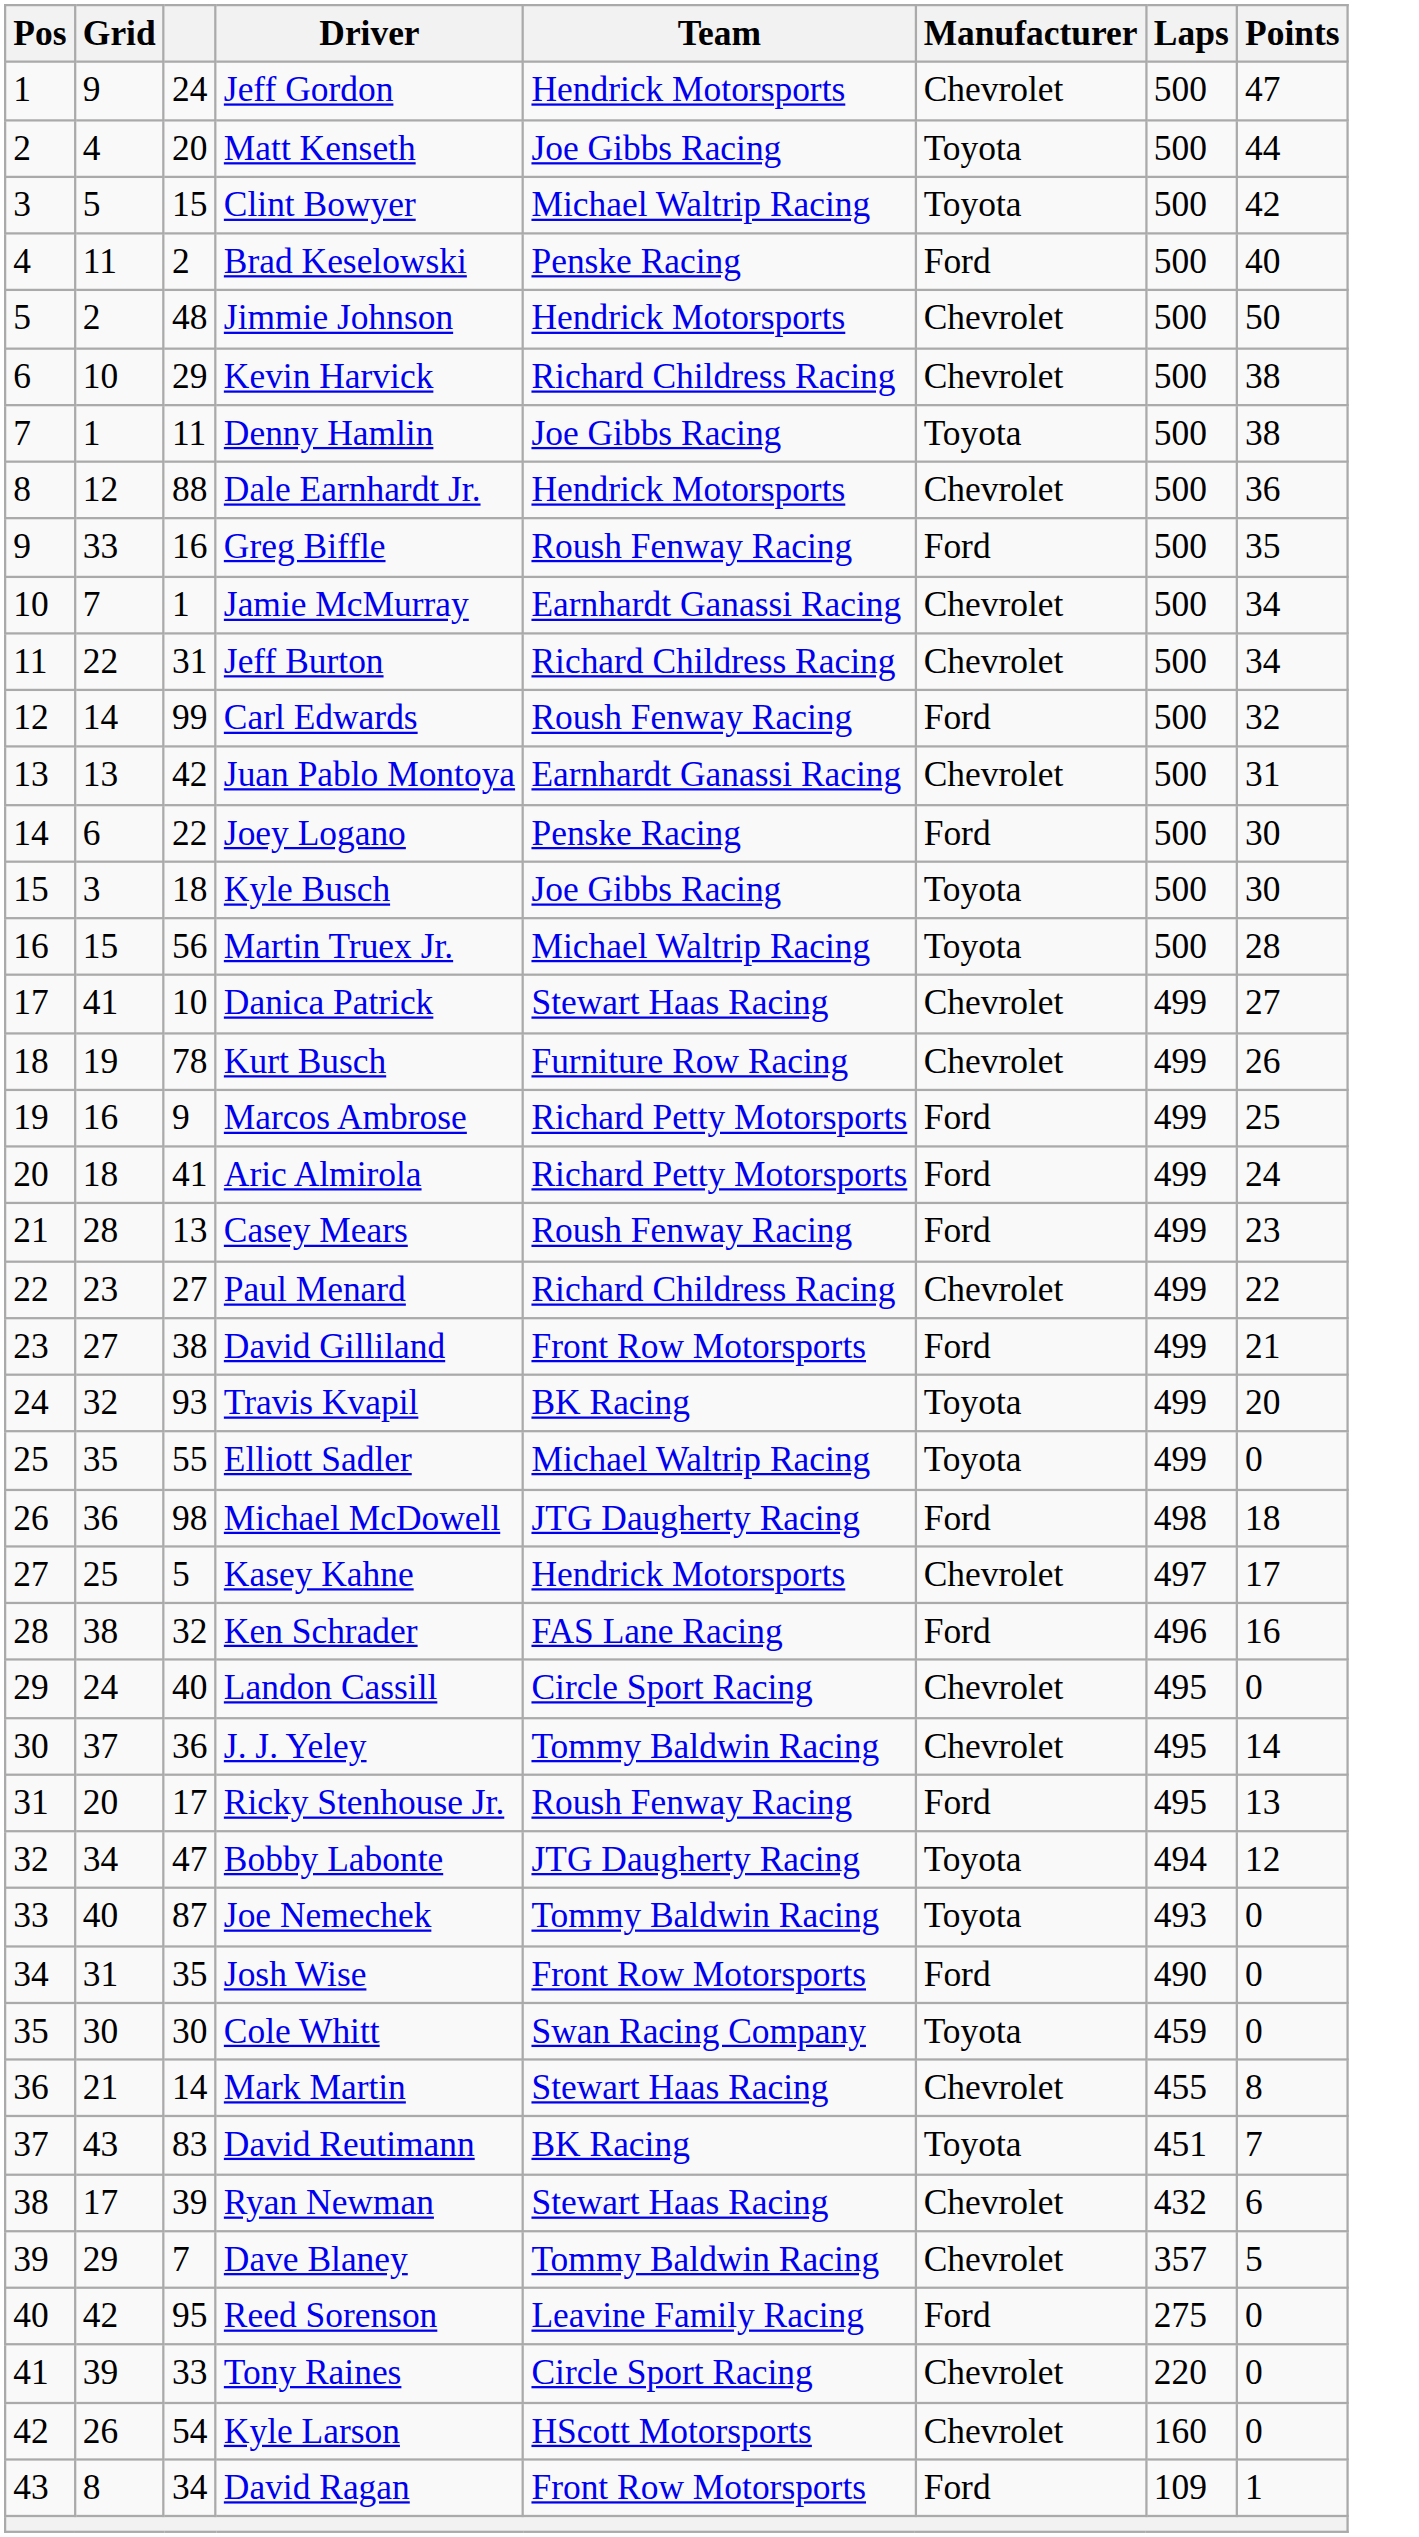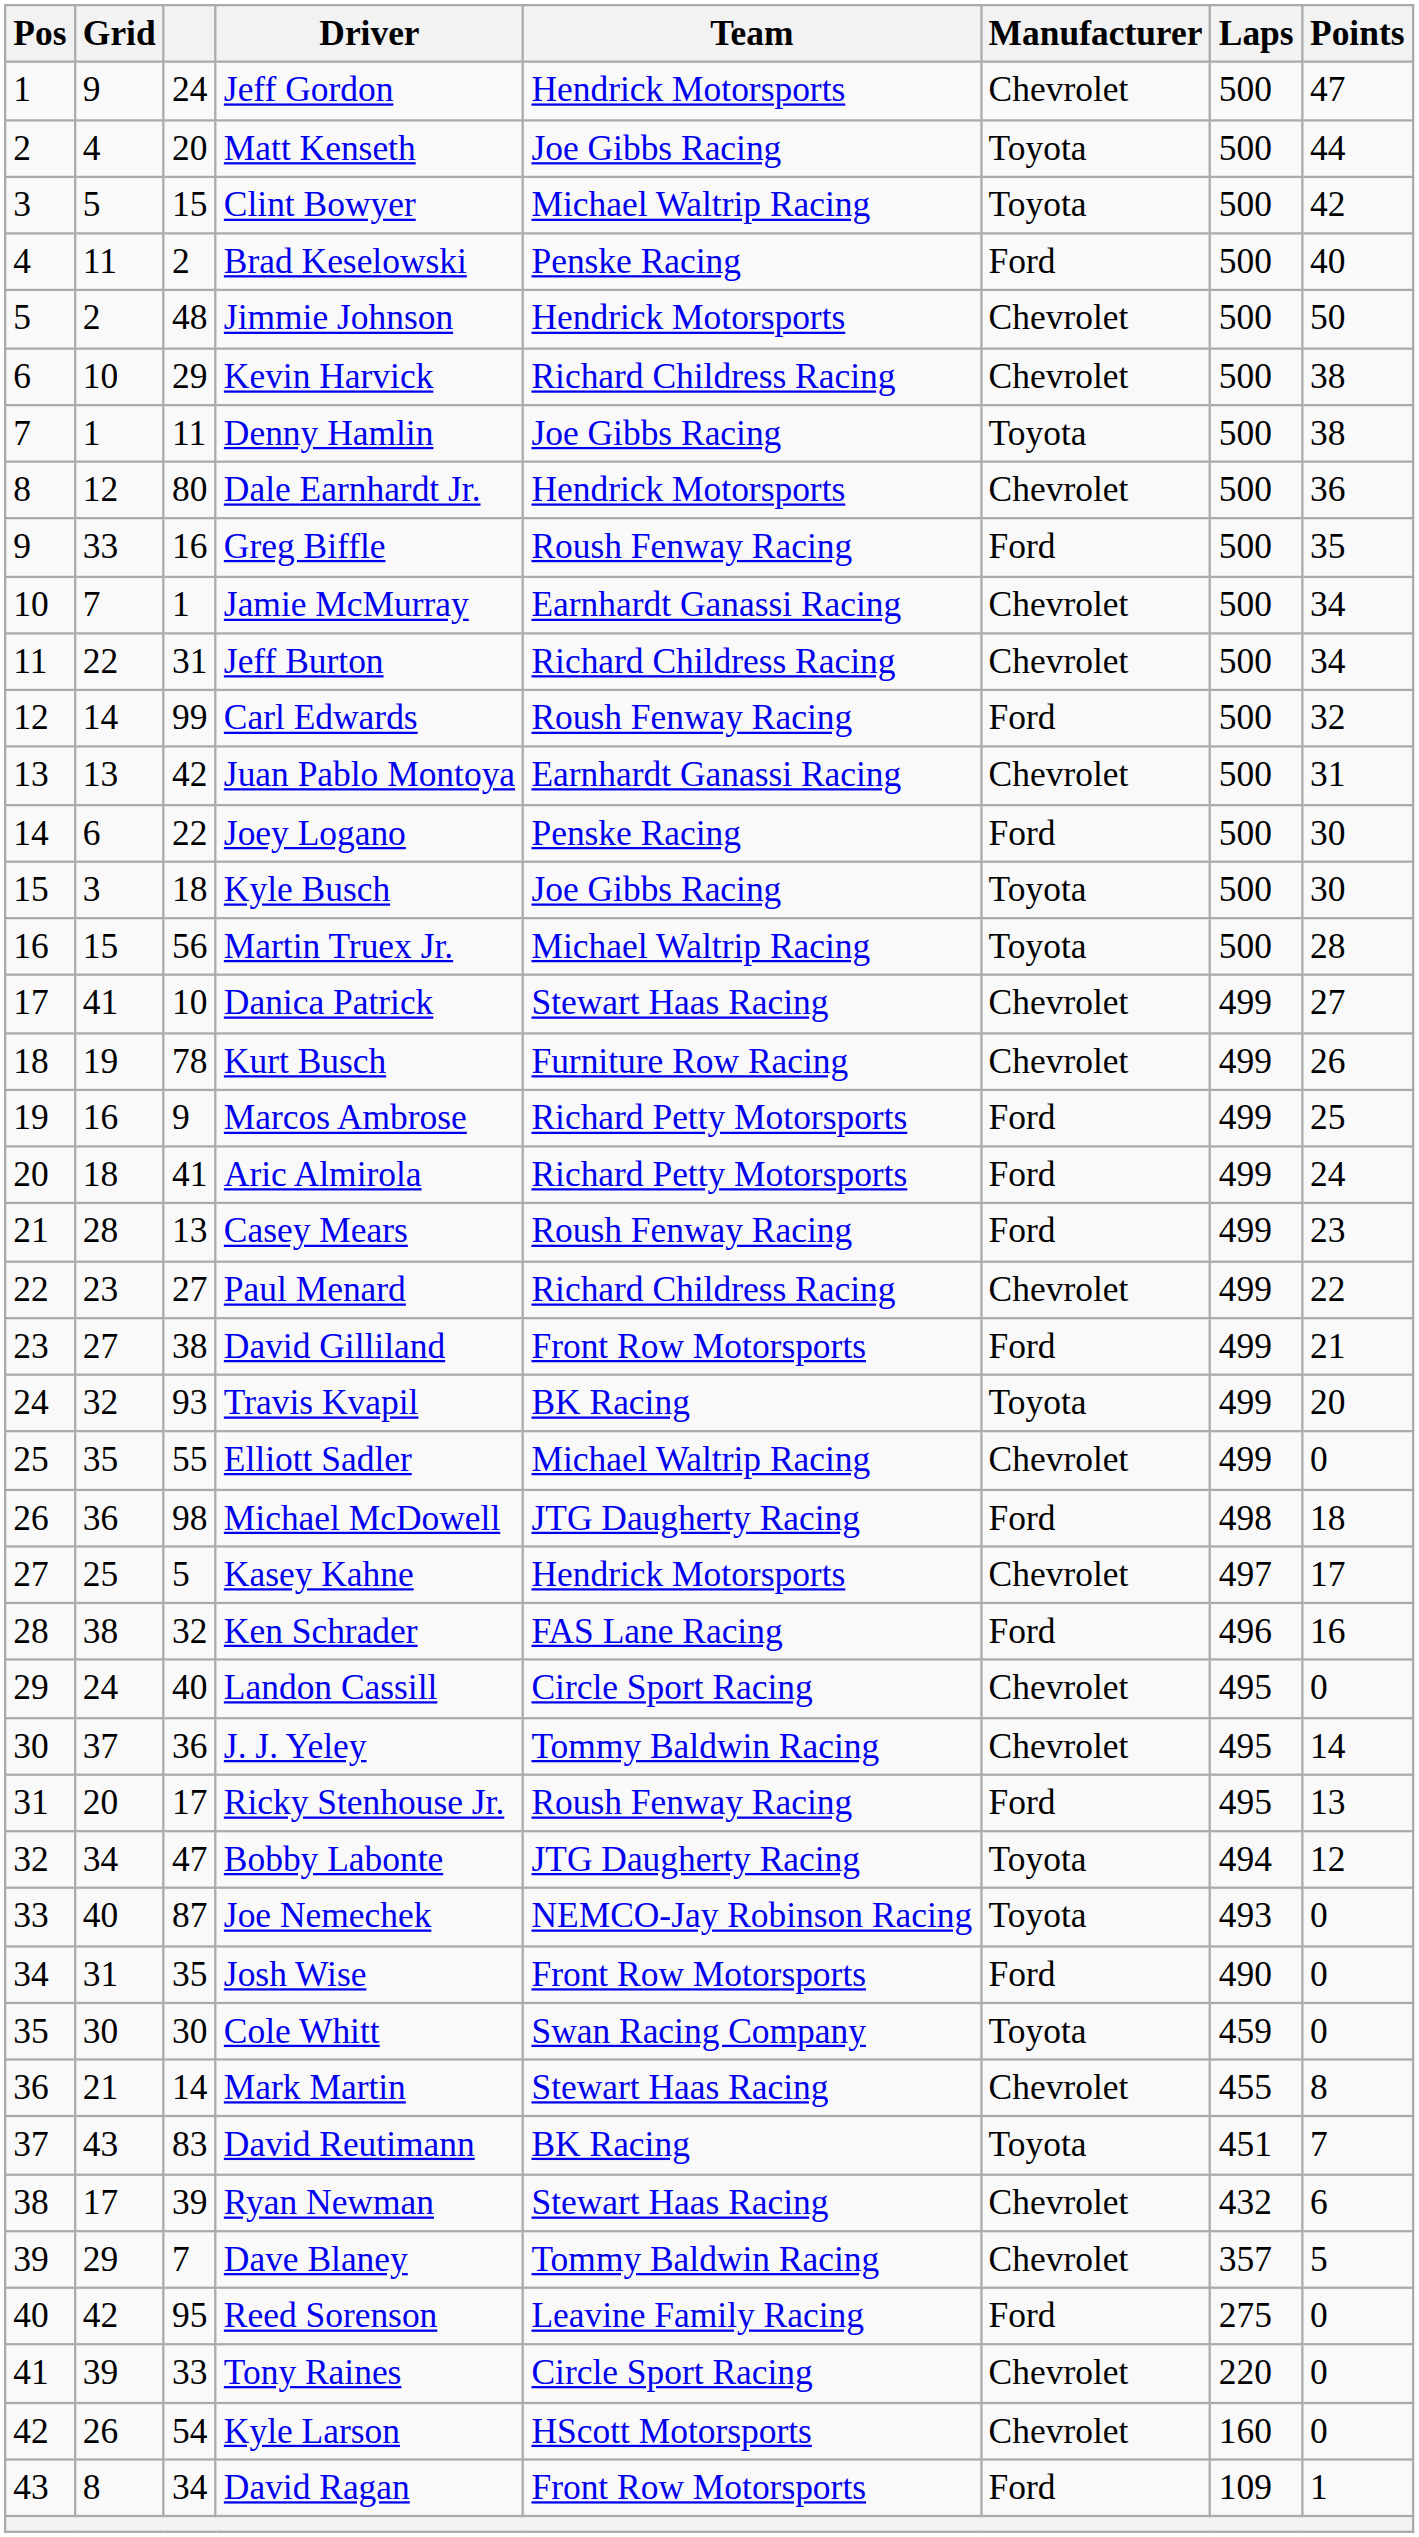(190, 489) 88 -> (190, 489) 80
(973, 1459) Toyota -> (1058, 1459) Chevrolet
(705, 1915) Tommy Baldwin Racing -> (752, 1915) NEMCO-Jay Robinson Racing
